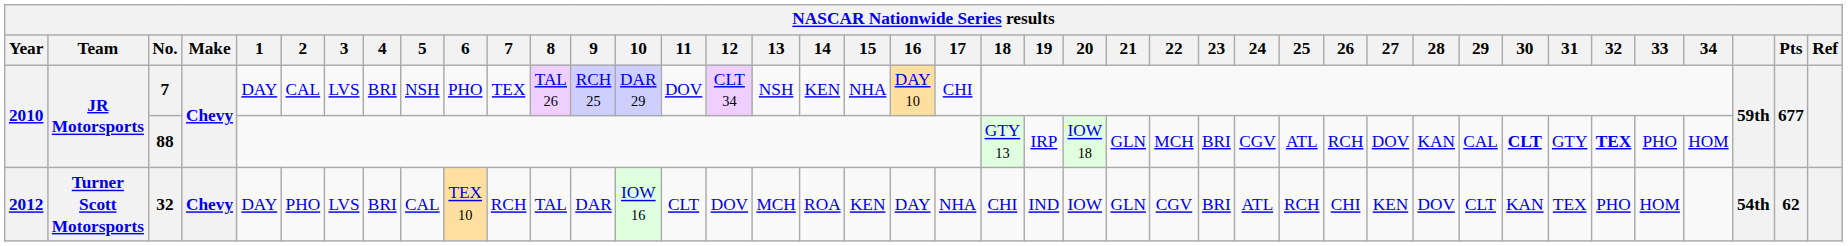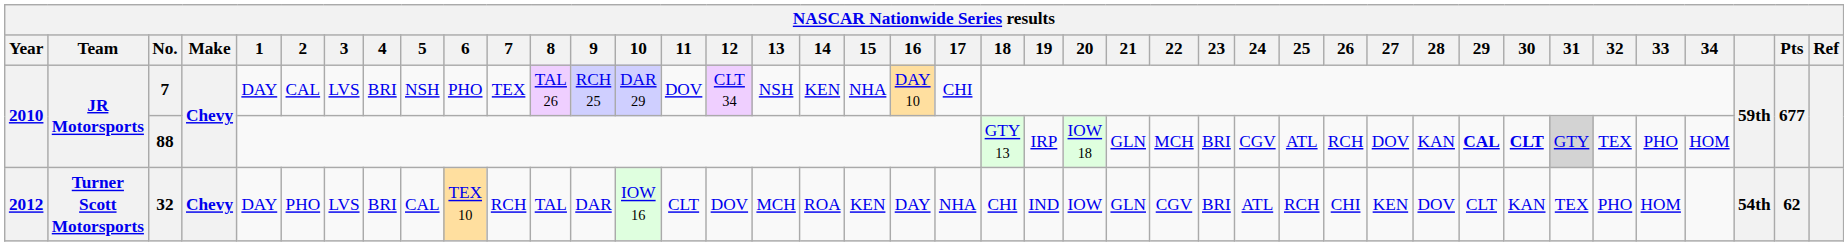(1481, 141) normal -> (1481, 141) bold
(1570, 141) no background -> (1572, 141) lightgrey background
(1614, 141) bold -> (1615, 141) normal
